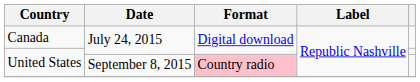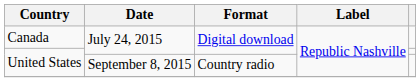(236, 65) pink background -> (236, 65) no background
